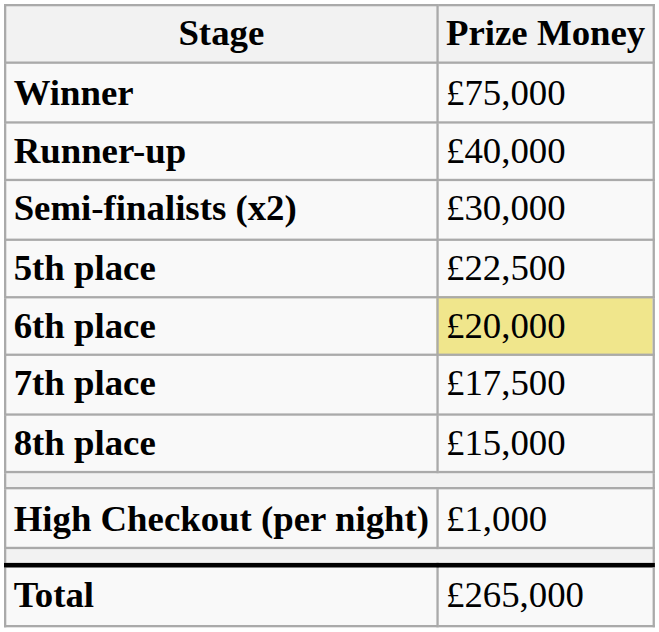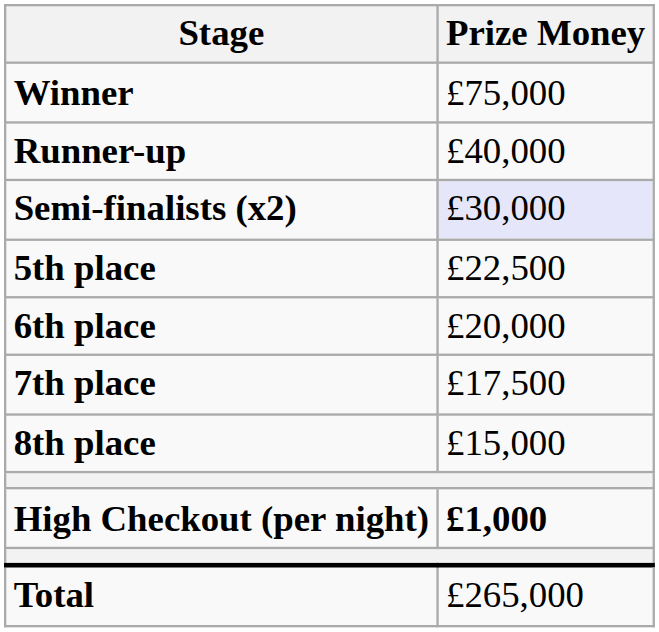(506, 208) no background -> (506, 208) lavender background
(506, 325) khaki background -> (506, 325) no background
(497, 517) normal -> (497, 517) bold
